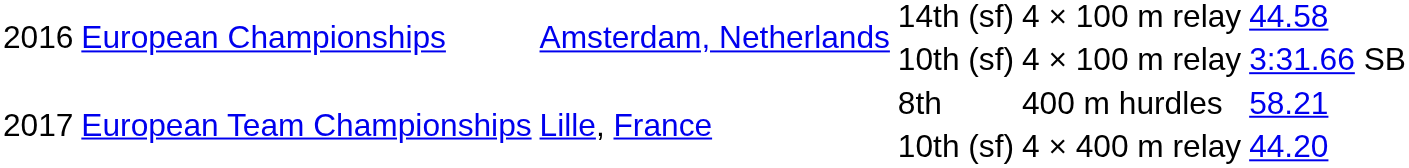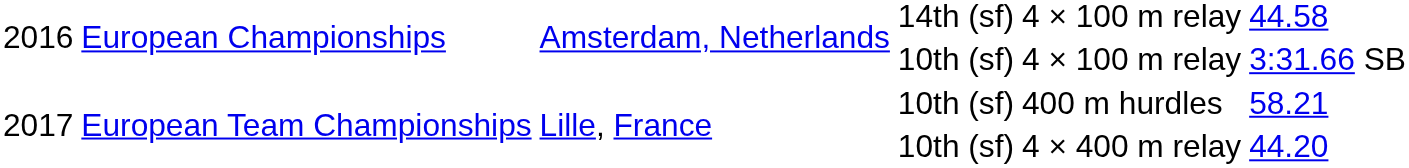(920, 103) 8th -> (956, 103) 10th (sf)
